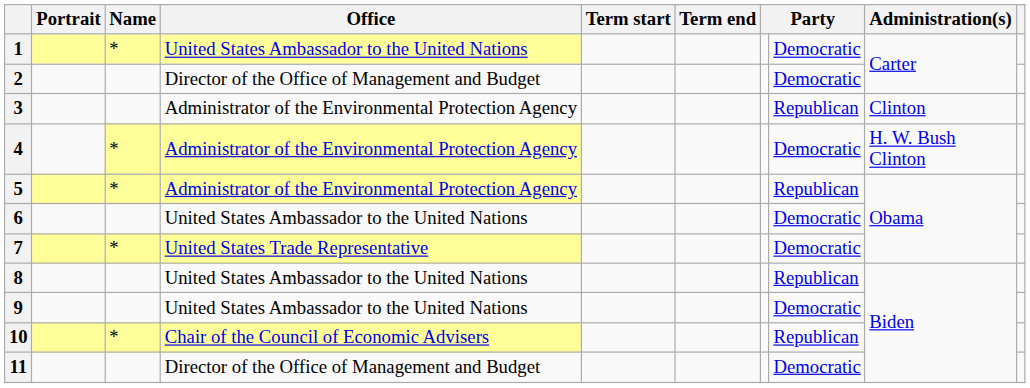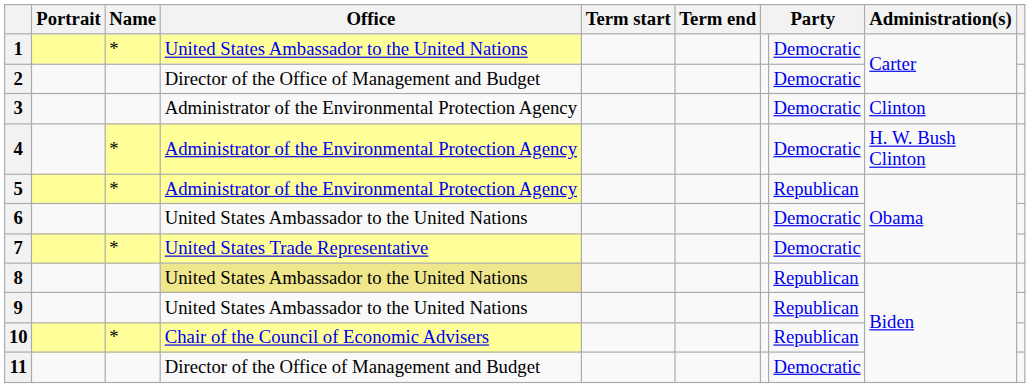(816, 108) Republican -> (817, 108) Democratic
(346, 277) no background -> (346, 277) khaki background
(817, 307) Democratic -> (816, 307) Republican
